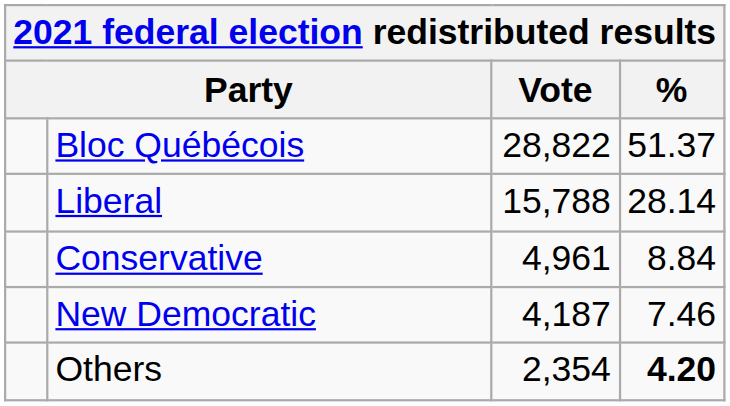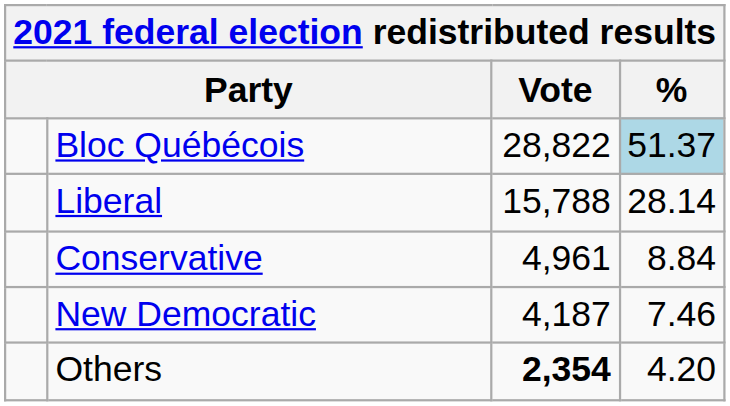(672, 145) no background -> (672, 145) lightblue background
(566, 370) normal -> (566, 370) bold
(682, 370) bold -> (682, 370) normal
